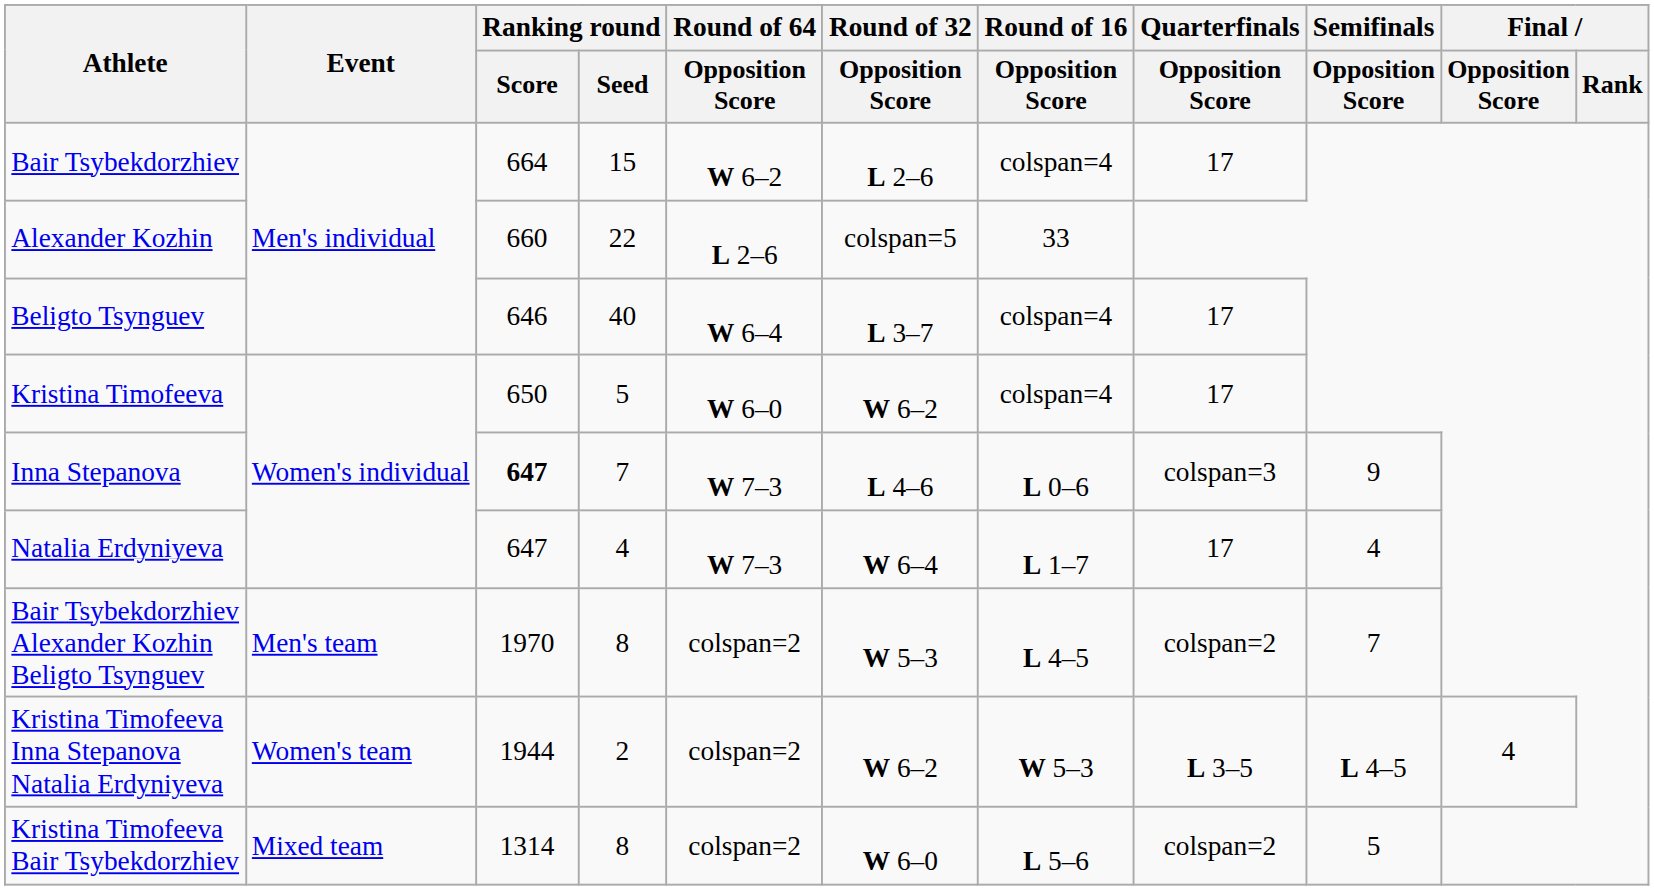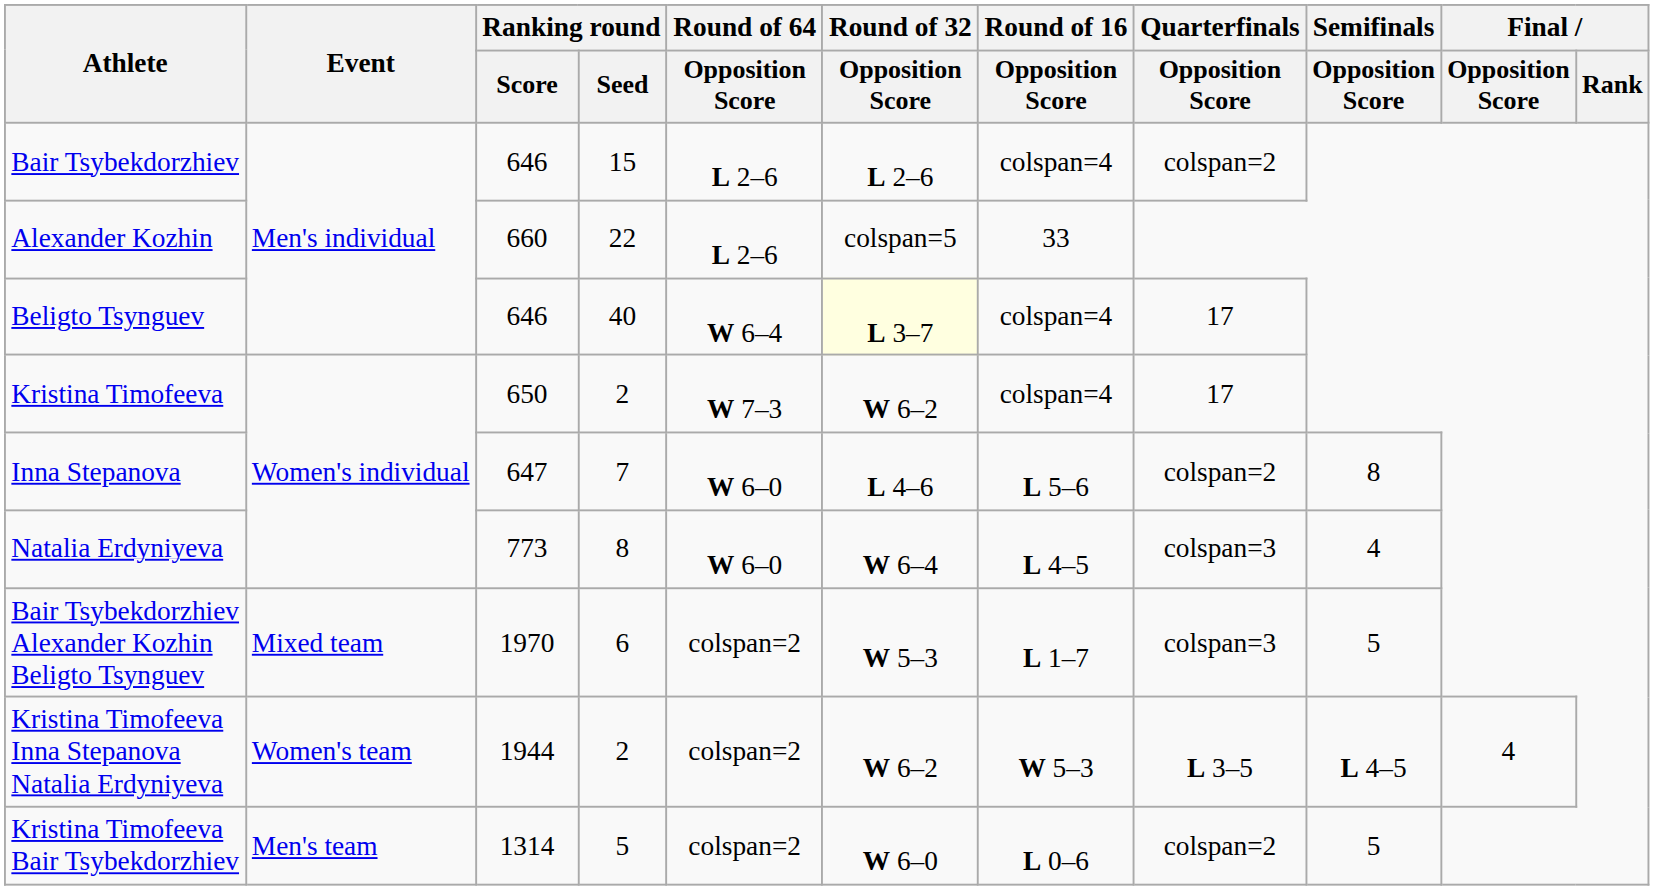(527, 161) 664 -> (527, 161) 646
(745, 177) W 6–2 -> (745, 177) L 2–6
(1220, 161) 17 -> (1220, 161) colspan=2
(900, 332) no background -> (900, 332) lightyellow background
(622, 394) 5 -> (622, 394) 2
(745, 410) W 6–0 -> (745, 410) W 7–3
(527, 471) bold -> (527, 471) normal
(745, 487) W 7–3 -> (745, 487) W 6–0
(1056, 487) L 0–6 -> (1056, 487) L 5–6
(1220, 471) colspan=3 -> (1220, 471) colspan=2
(1374, 471) 9 -> (1374, 471) 8
(527, 548) 647 -> (527, 548) 773
(622, 548) 4 -> (622, 548) 8
(745, 565) W 7–3 -> (745, 565) W 6–0
(1056, 565) L 1–7 -> (1056, 565) L 4–5
(1220, 548) 17 -> (1220, 548) colspan=3
(315, 642) Men's team -> (318, 642) Mixed team
(622, 642) 8 -> (622, 642) 6
(1056, 658) L 4–5 -> (1056, 658) L 1–7
(1220, 642) colspan=2 -> (1220, 642) colspan=3
(1374, 642) 7 -> (1374, 642) 5
(318, 845) Mixed team -> (315, 845) Men's team
(622, 845) 8 -> (622, 845) 5
(1056, 861) L 5–6 -> (1056, 861) L 0–6
